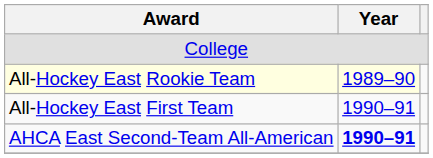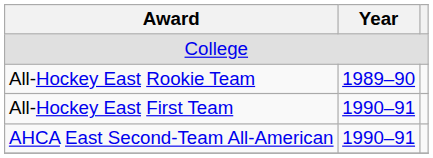(132, 78) lightyellow background -> (132, 78) no background
(379, 78) lightyellow background -> (379, 78) no background
(379, 138) bold -> (379, 138) normal
